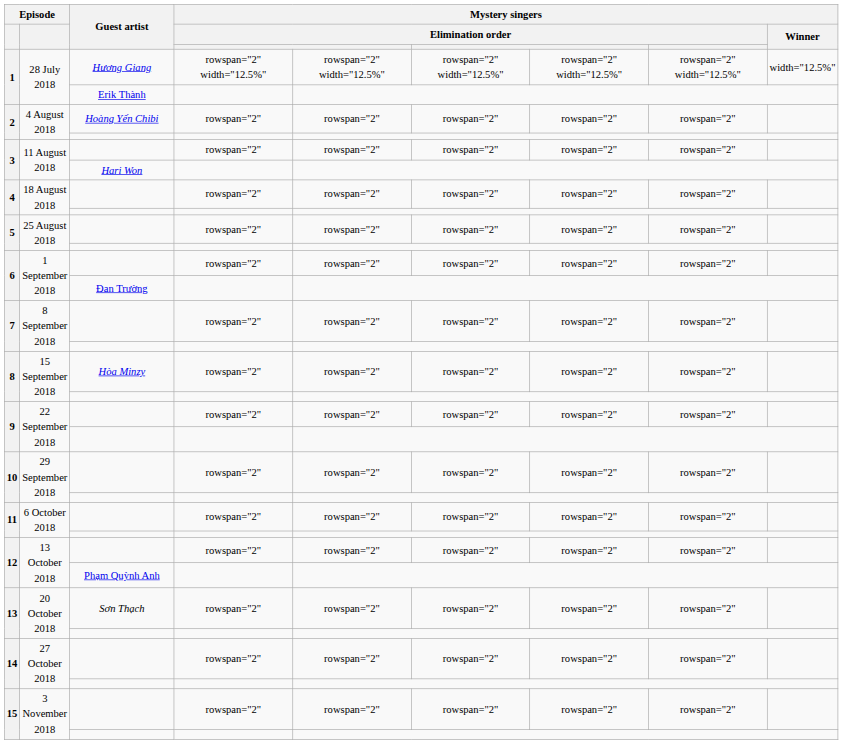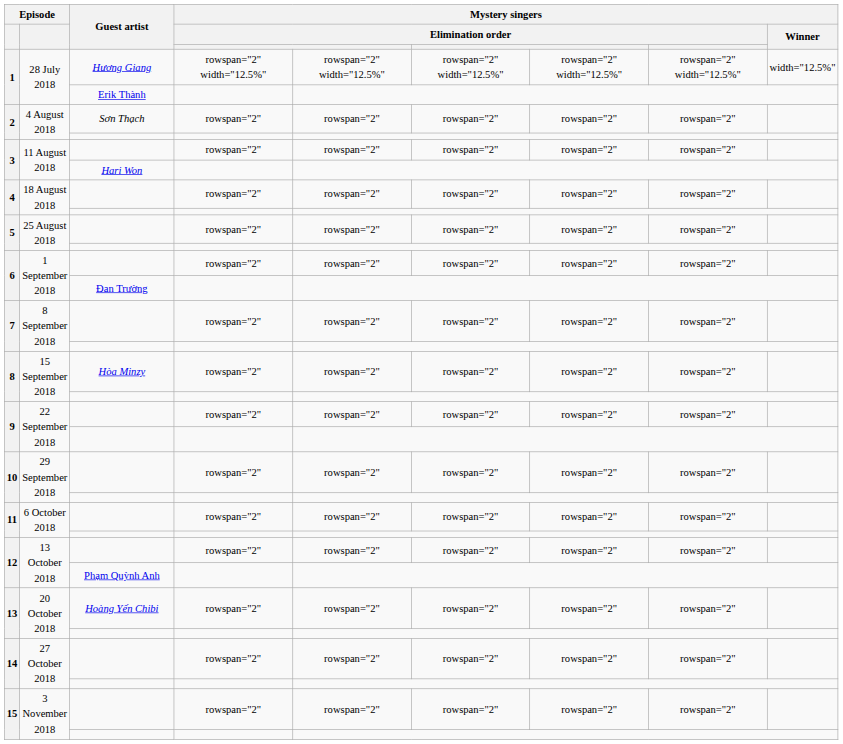(122, 119) Hoàng Yến Chibi -> (122, 119) Sơn Thạch
(122, 608) Sơn Thạch -> (122, 608) Hoàng Yến Chibi
